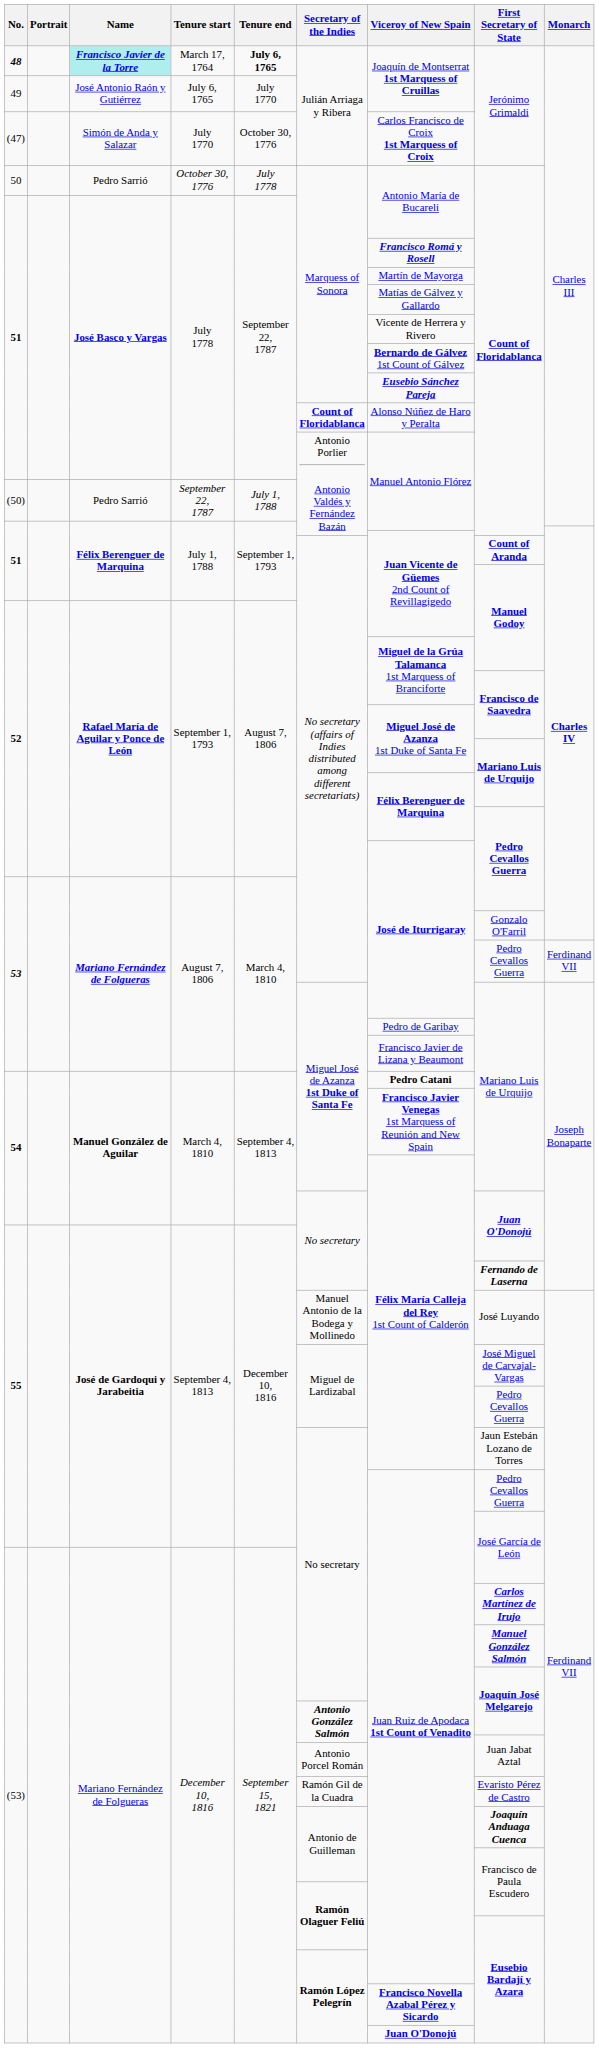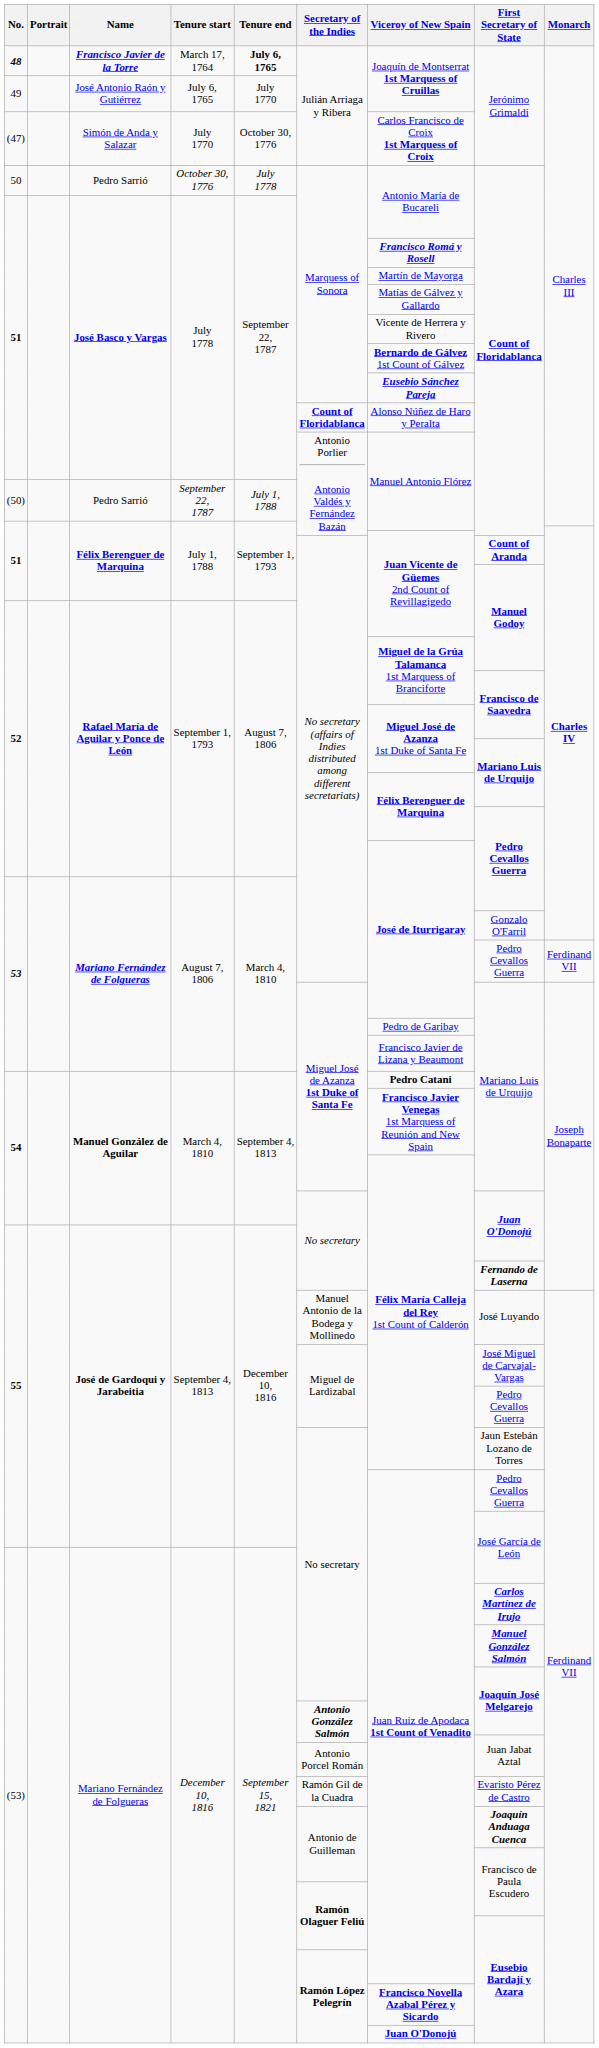(120, 60) paleturquoise background -> (120, 60) no background
